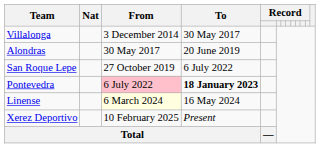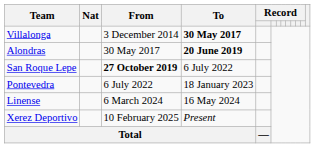(212, 34) normal -> (212, 34) bold
(212, 51) normal -> (213, 51) bold
(139, 67) normal -> (140, 67) bold
(128, 84) pink background -> (128, 84) no background
(221, 84) bold -> (218, 84) normal
(133, 101) lightyellow background -> (133, 101) no background
